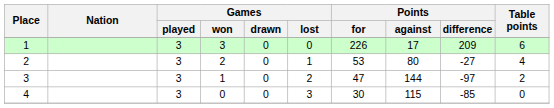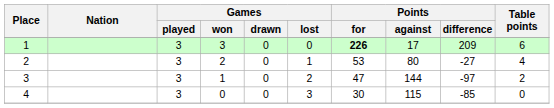(359, 45) normal -> (359, 45) bold
